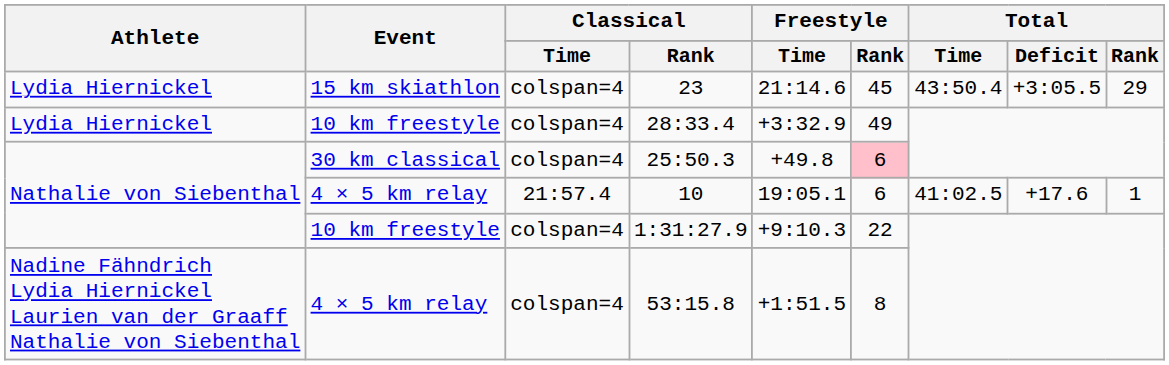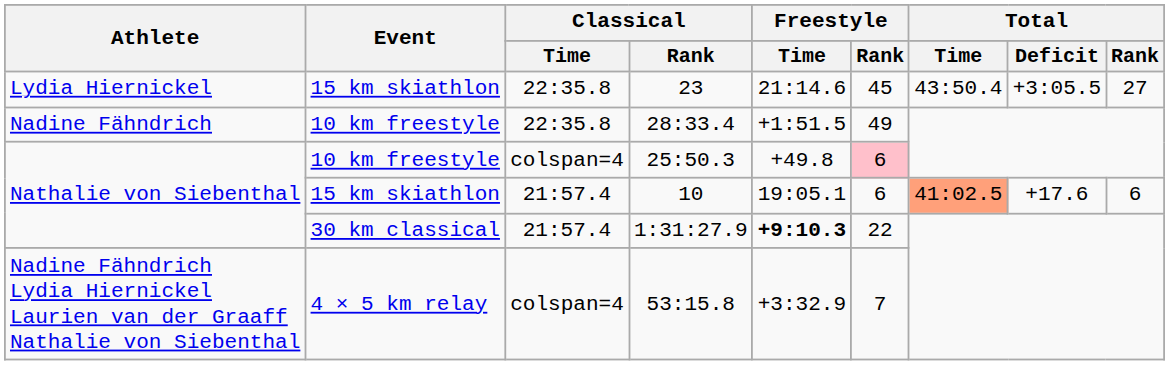(567, 89) colspan=4 -> (567, 89) 22:35.8
(1135, 89) 29 -> (1135, 89) 27
(111, 124) Lydia Hiernickel -> (111, 124) Nadine Fähndrich
(567, 124) colspan=4 -> (567, 124) 22:35.8
(802, 124) +3:32.9 -> (802, 124) +1:51.5
(405, 160) 30 km classical -> (405, 160) 10 km freestyle
(399, 195) 4 × 5 km relay -> (405, 195) 15 km skiathlon
(958, 195) no background -> (958, 195) lightsalmon background
(1135, 195) 1 -> (1135, 195) 6
(405, 231) 10 km freestyle -> (405, 231) 30 km classical
(567, 231) colspan=4 -> (567, 231) 21:57.4
(802, 231) normal -> (802, 231) bold
(802, 304) +1:51.5 -> (802, 304) +3:32.9
(880, 304) 8 -> (880, 304) 7
